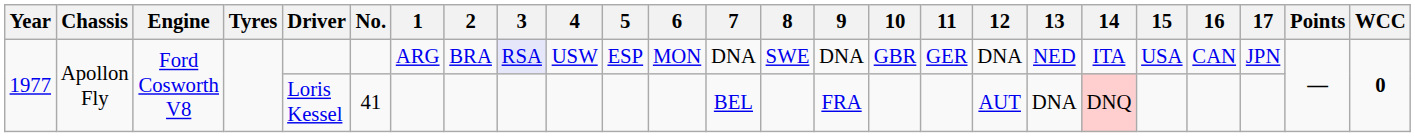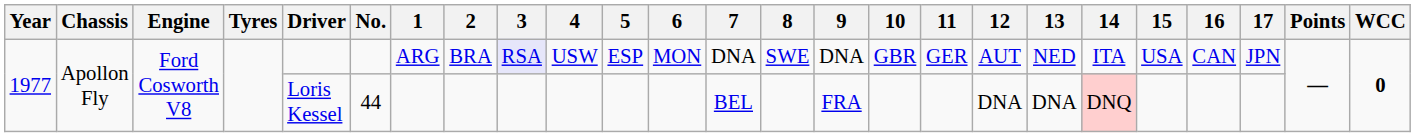(1000, 56) DNA -> (1000, 56) AUT
(371, 102) 41 -> (371, 102) 44
(1000, 102) AUT -> (1000, 102) DNA
